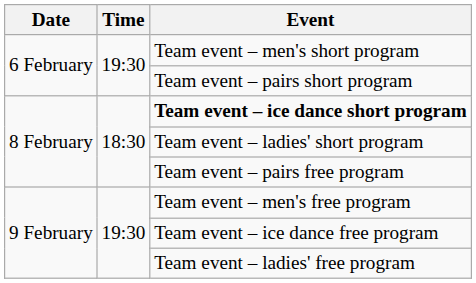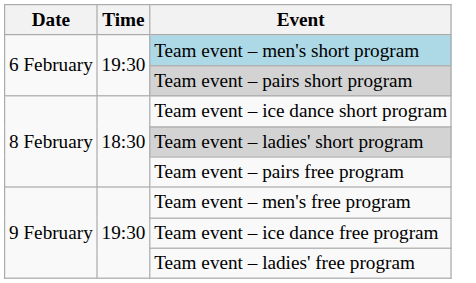(287, 50) no background -> (287, 50) lightblue background
(283, 80) no background -> (283, 80) lightgrey background
(310, 111) bold -> (301, 111) normal
(289, 141) no background -> (289, 141) lightgrey background
